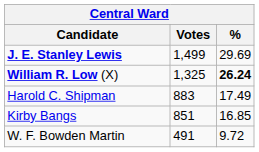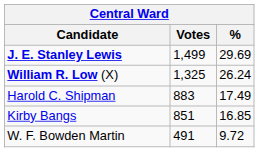(235, 75) bold -> (235, 75) normal
